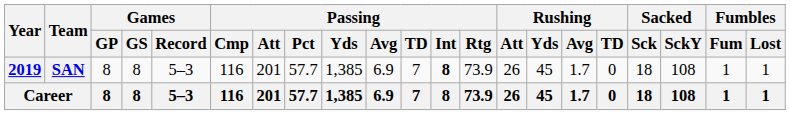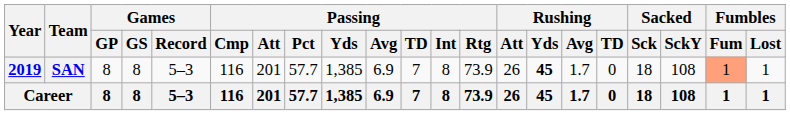(446, 69) bold -> (446, 69) normal
(545, 69) normal -> (545, 69) bold
(726, 69) no background -> (726, 69) lightsalmon background
